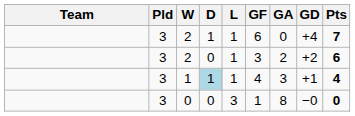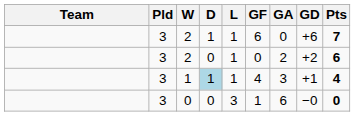(310, 36) +4 -> (310, 36) +6
(258, 57) 3 -> (258, 57) 0
(283, 100) 8 -> (283, 100) 6
